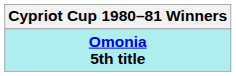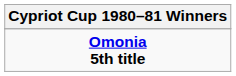(118, 50) paleturquoise background -> (118, 50) no background
